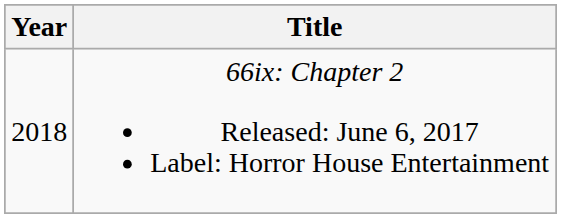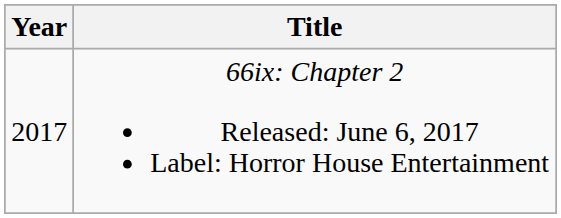(39, 130) 2018 -> (39, 130) 2017
